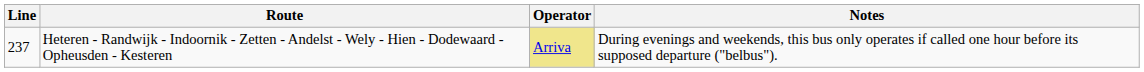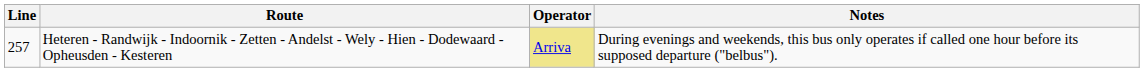(19, 47) 237 -> (19, 47) 257
